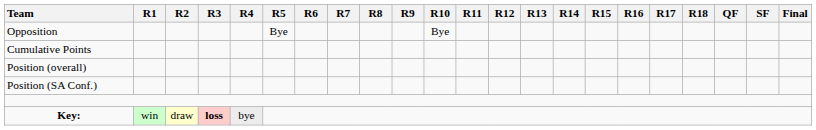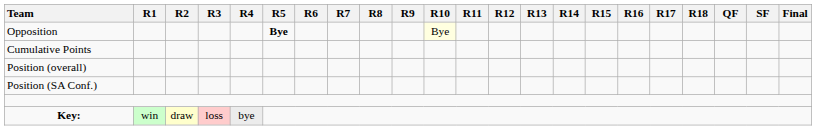(279, 31) normal -> (279, 31) bold
(440, 31) no background -> (440, 31) lightyellow background
(214, 115) bold -> (214, 115) normal
